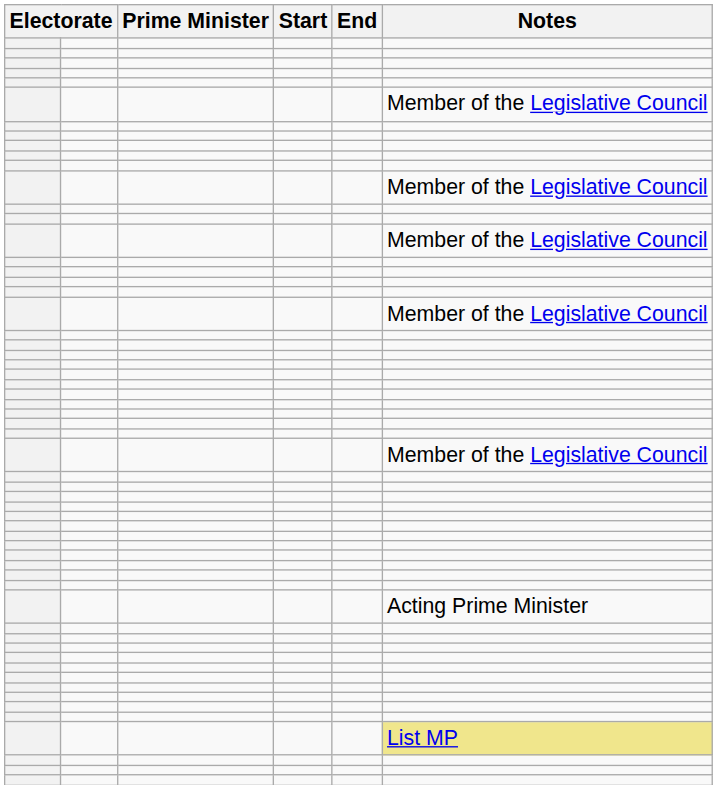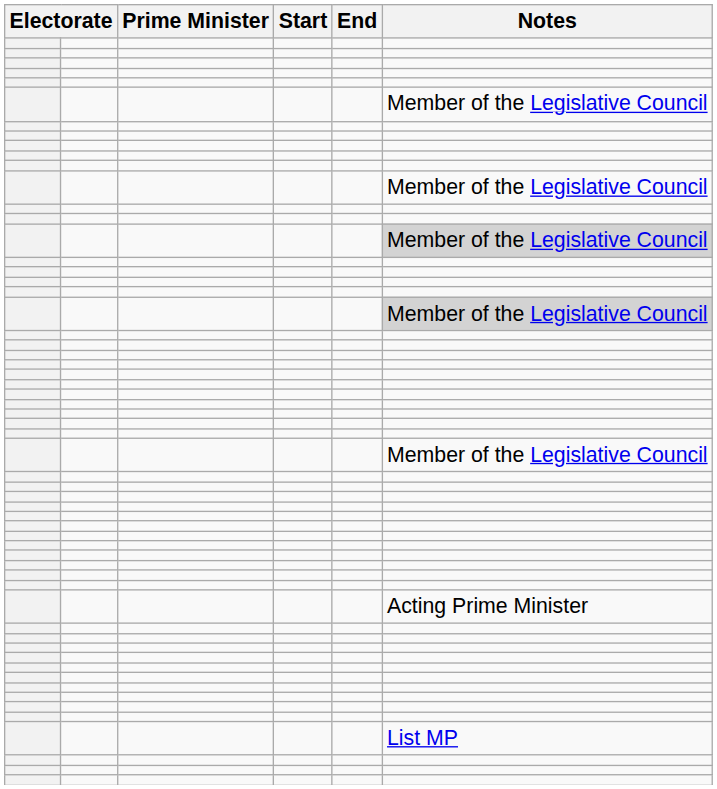(547, 240) no background -> (547, 240) lightgrey background
(547, 313) no background -> (547, 313) lightgrey background
(423, 738) khaki background -> (423, 738) no background
